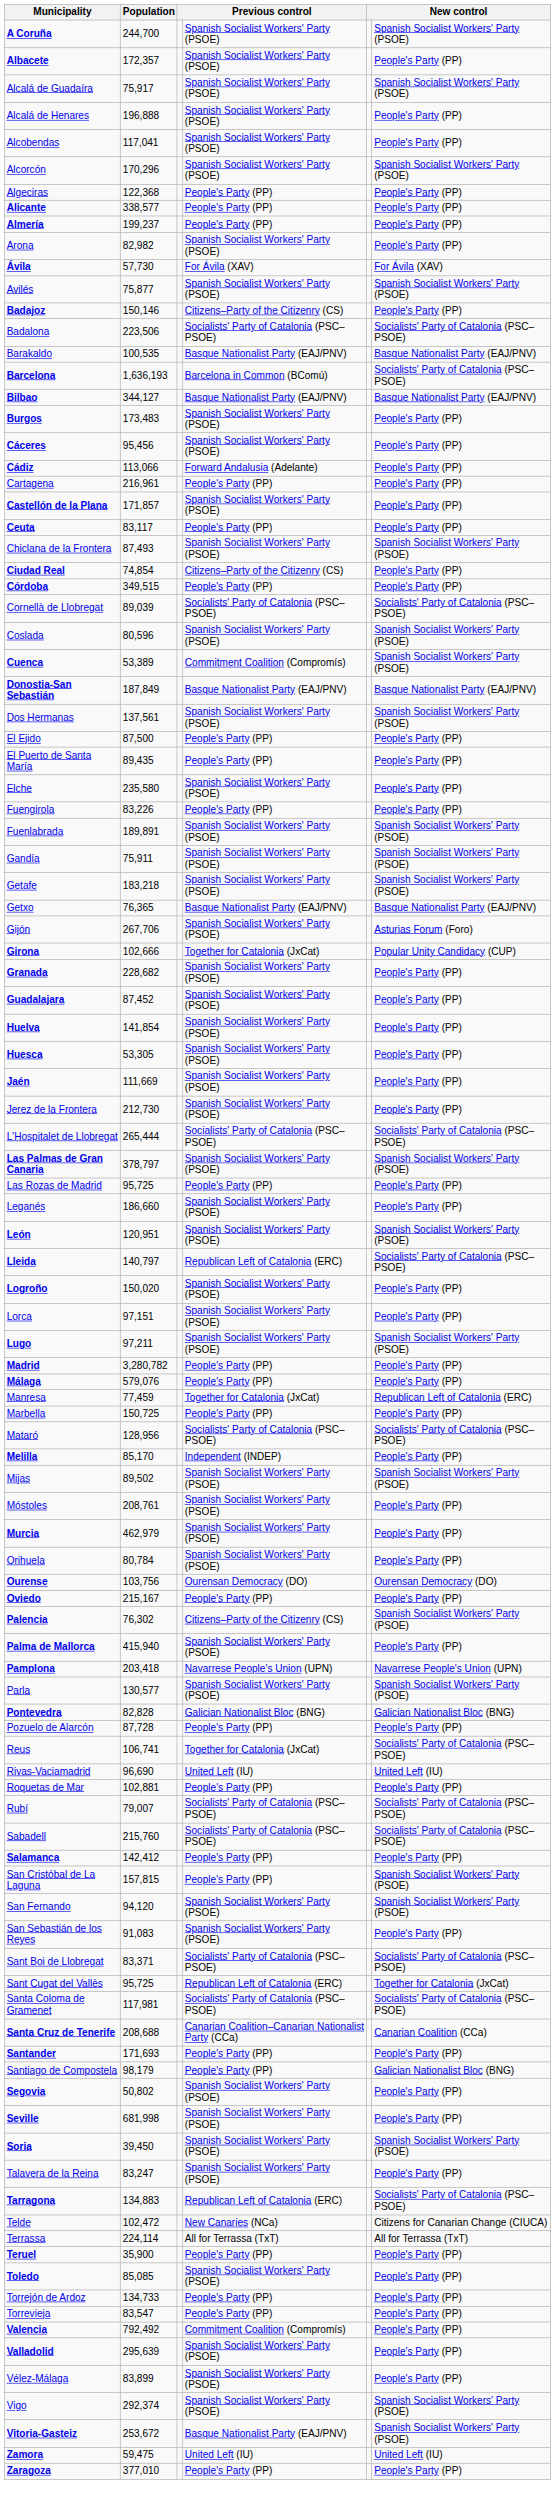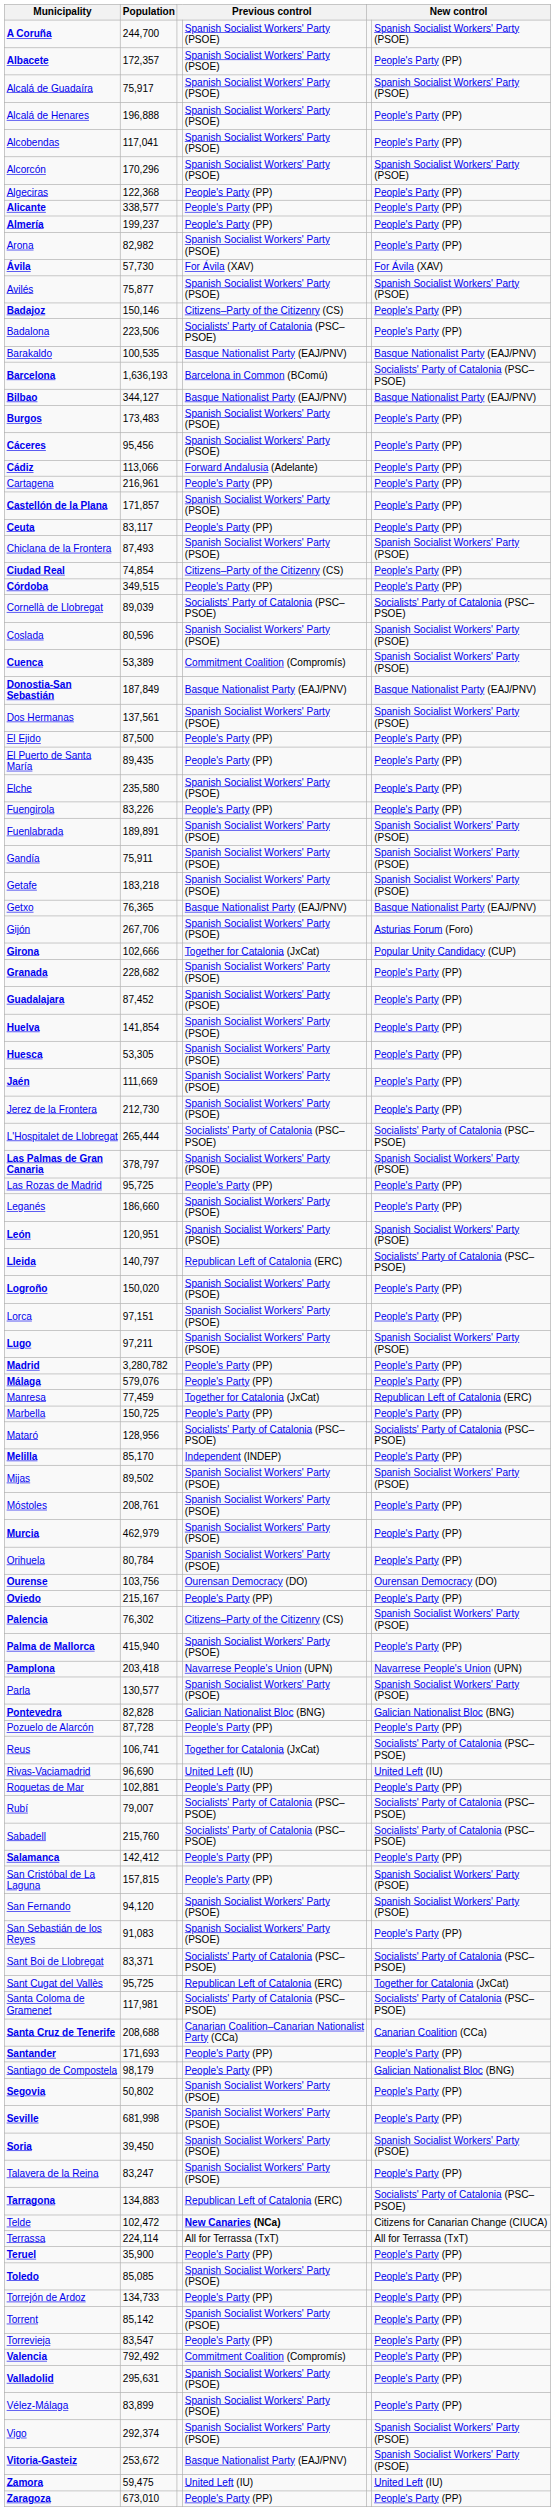(454, 332) Socialists' Party of Catalonia (PSC–PSOE) -> (418, 332) People's Party (PP)
(231, 2222) normal -> (233, 2222) bold
+ row: (22, 2319)
(141, 2351) 295,639 -> (141, 2379) 295,631
(141, 2471) 377,010 -> (141, 2498) 673,010
